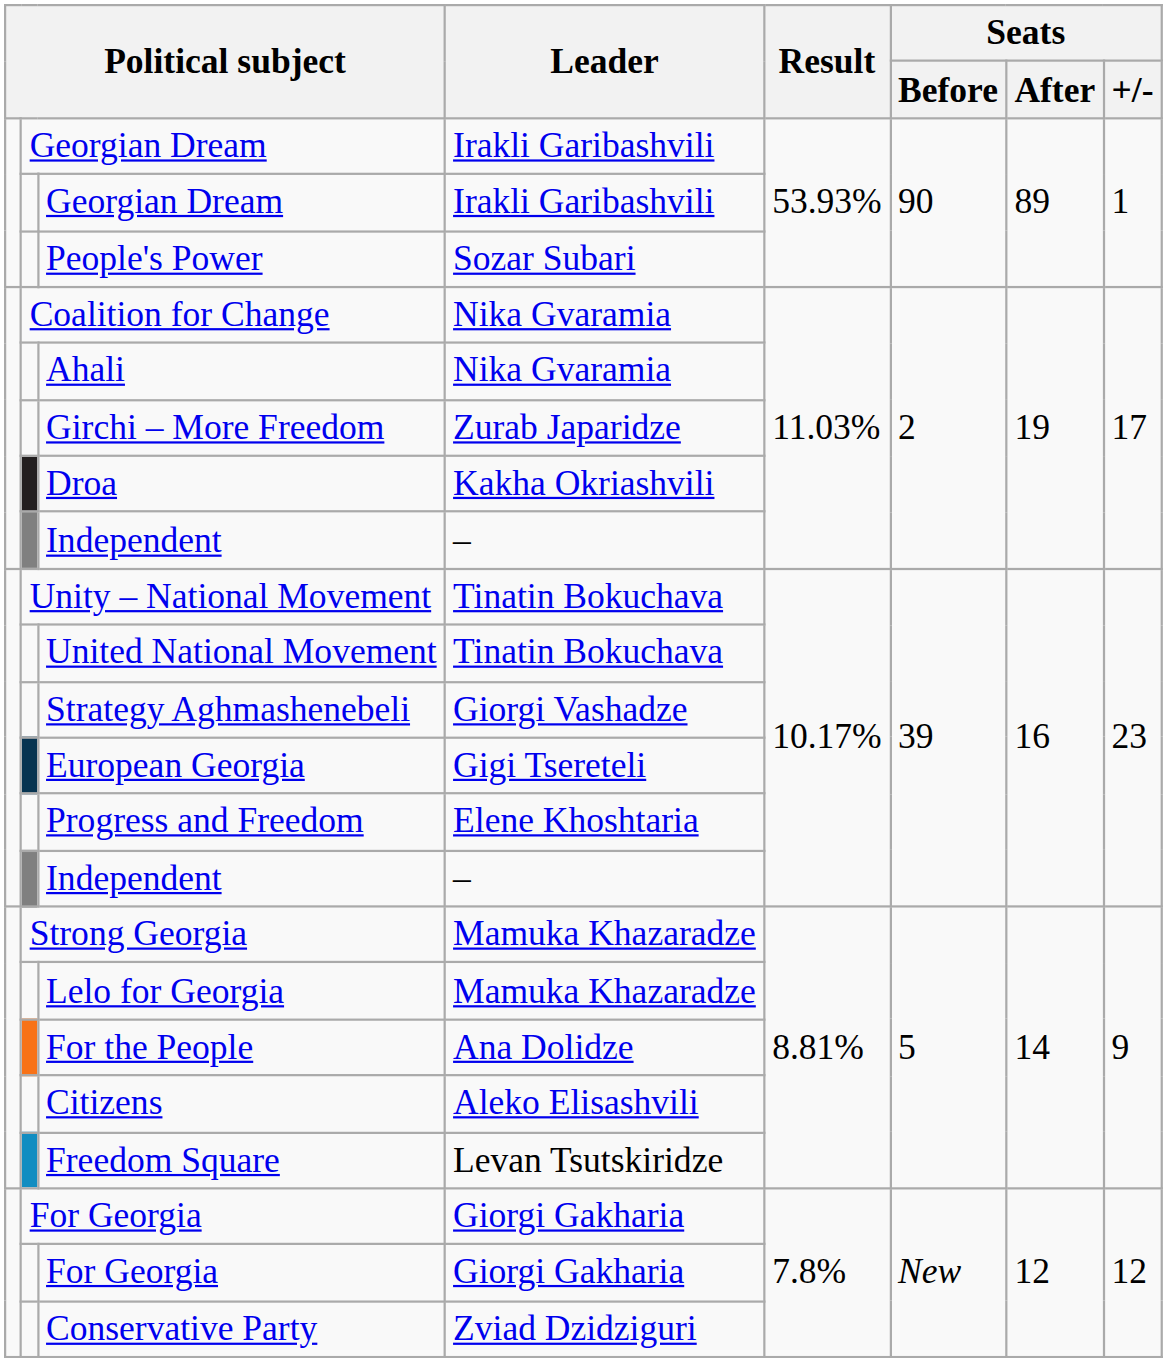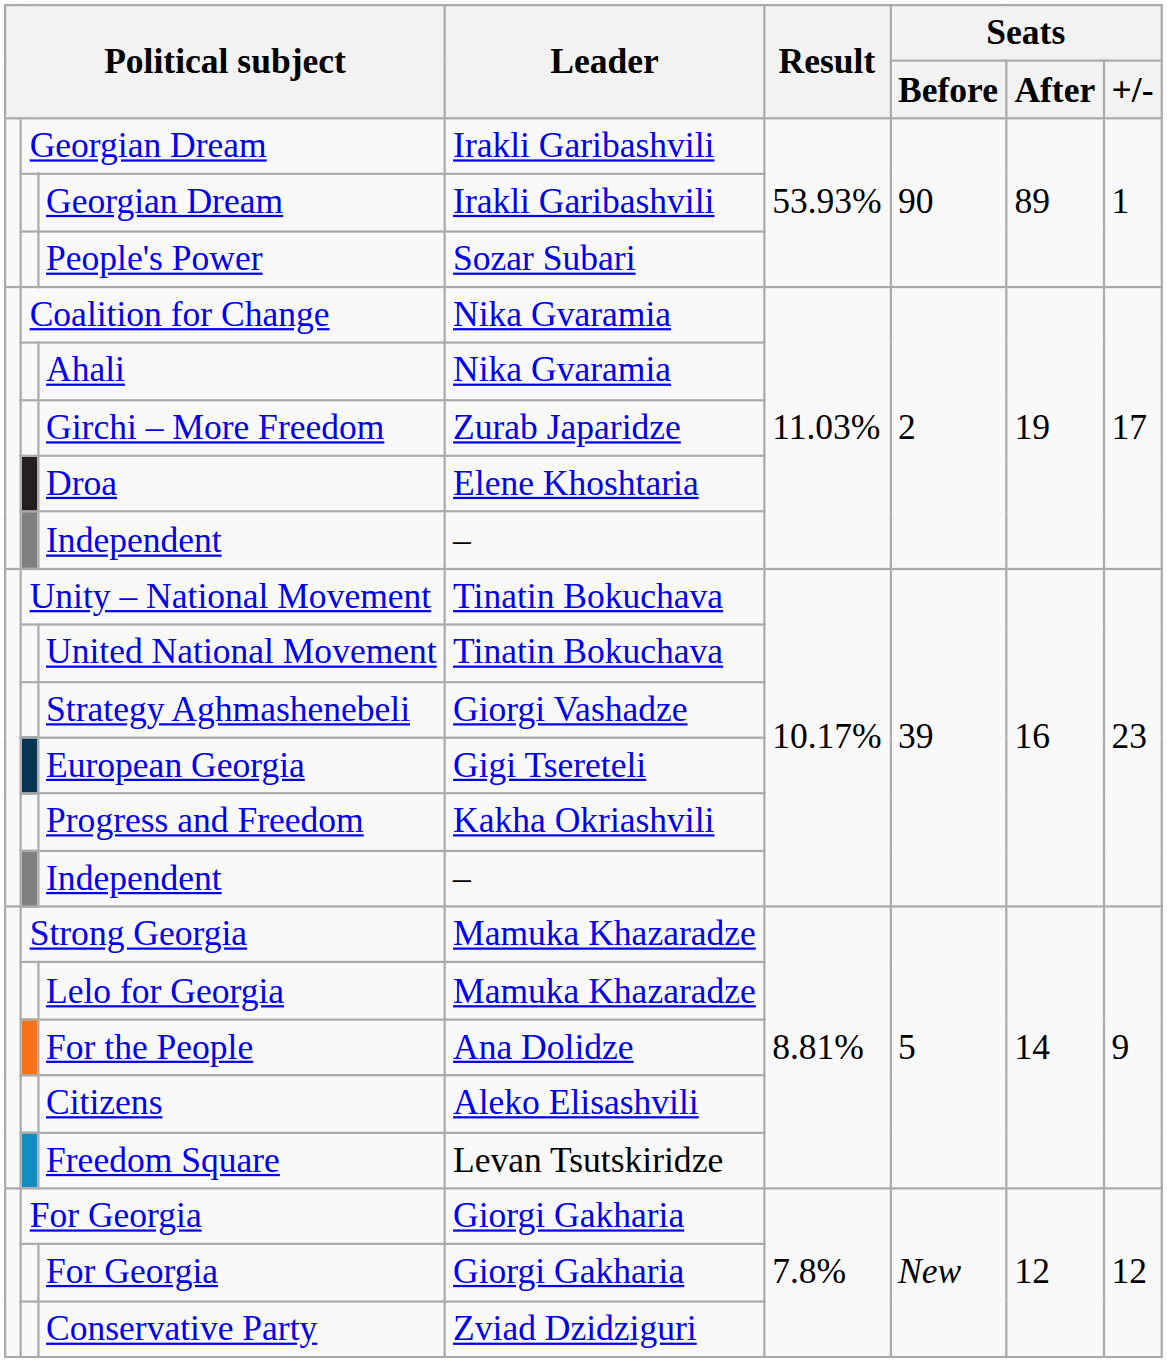(584, 483) Kakha Okriashvili -> (576, 483) Elene Khoshtaria
(576, 821) Elene Khoshtaria -> (584, 821) Kakha Okriashvili
